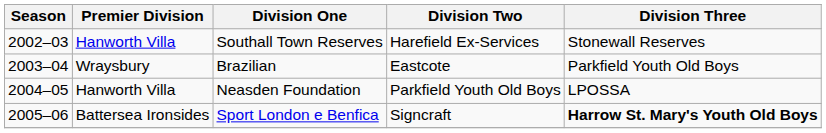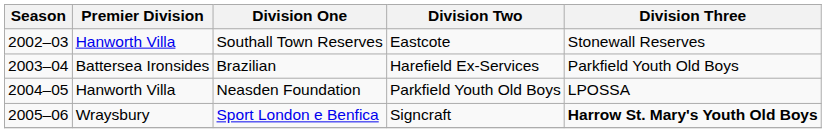(464, 41) Harefield Ex-Services -> (420, 41) Eastcote
(113, 66) Wraysbury -> (143, 66) Battersea Ironsides
(420, 66) Eastcote -> (464, 66) Harefield Ex-Services
(143, 115) Battersea Ironsides -> (113, 115) Wraysbury
